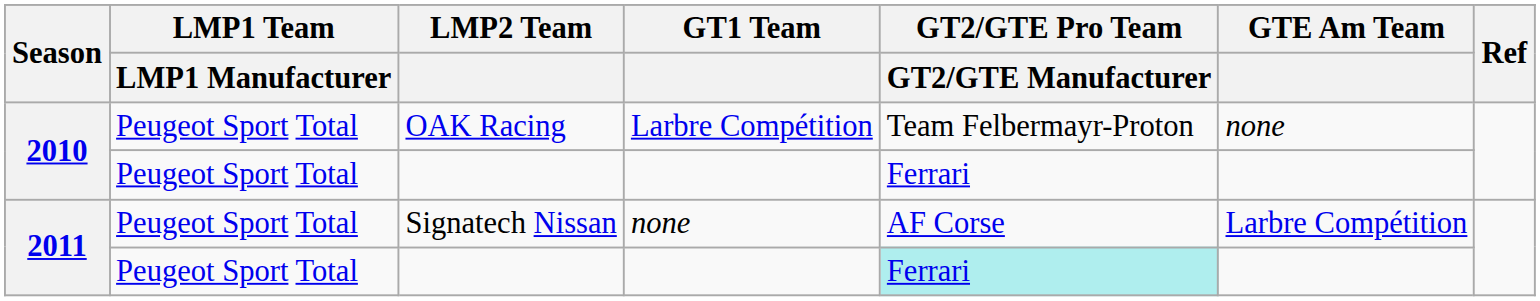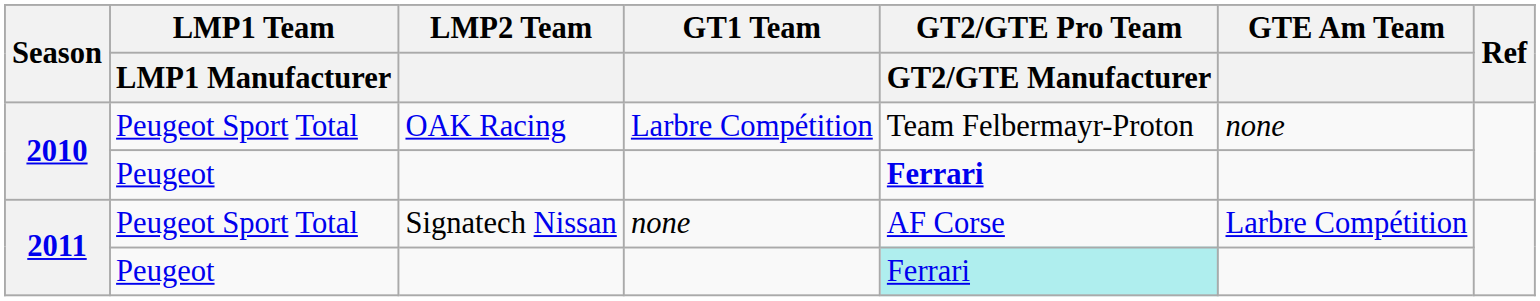(237, 174) Peugeot Sport Total -> (165, 174) Peugeot
(928, 174) normal -> (935, 174) bold
(237, 271) Peugeot Sport Total -> (165, 271) Peugeot
